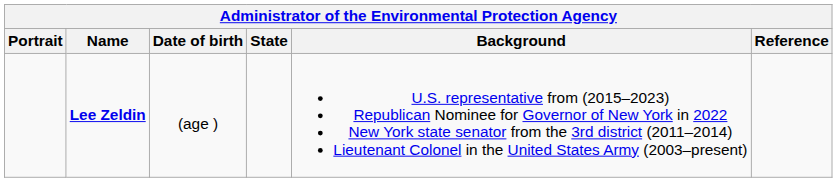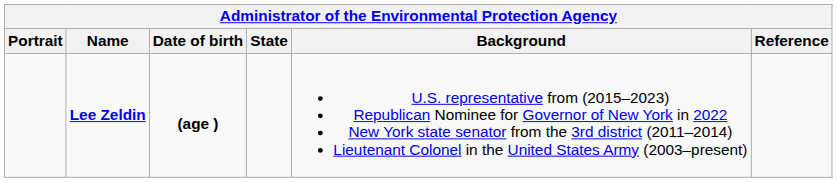(198, 123) normal -> (198, 123) bold
